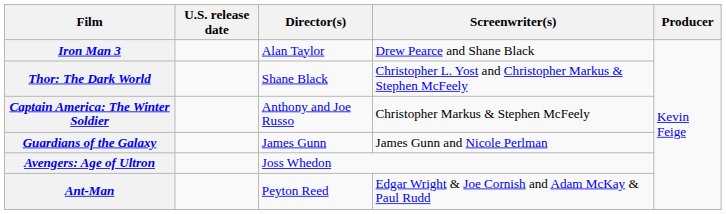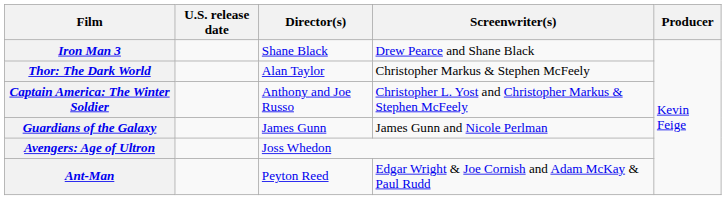(293, 50) Alan Taylor -> (295, 50) Shane Black
(295, 78) Shane Black -> (293, 71) Alan Taylor
(499, 78) Christopher L. Yost and Christopher Markus & Stephen McFeely -> (483, 71) Christopher Markus & Stephen McFeely
(483, 114) Christopher Markus & Stephen McFeely -> (499, 99) Christopher L. Yost and Christopher Markus & Stephen McFeely
